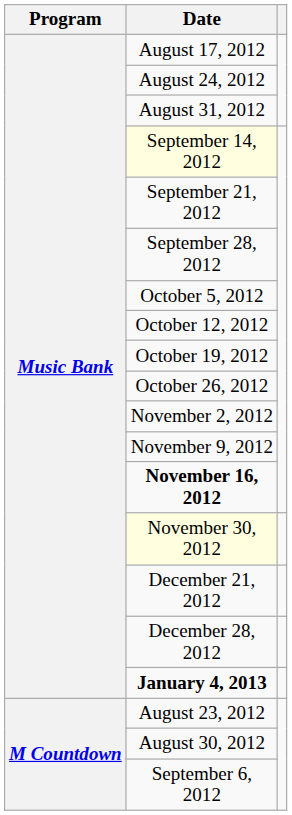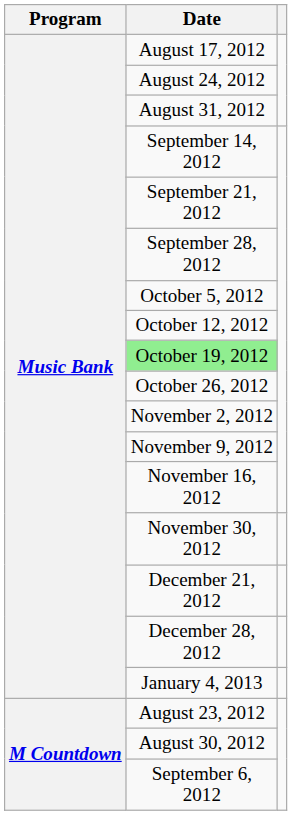(202, 151) lightyellow background -> (202, 151) no background
(202, 355) no background -> (202, 355) lightgreen background
(202, 487) bold -> (202, 487) normal
(202, 538) lightyellow background -> (202, 538) no background
(202, 682) bold -> (202, 682) normal
